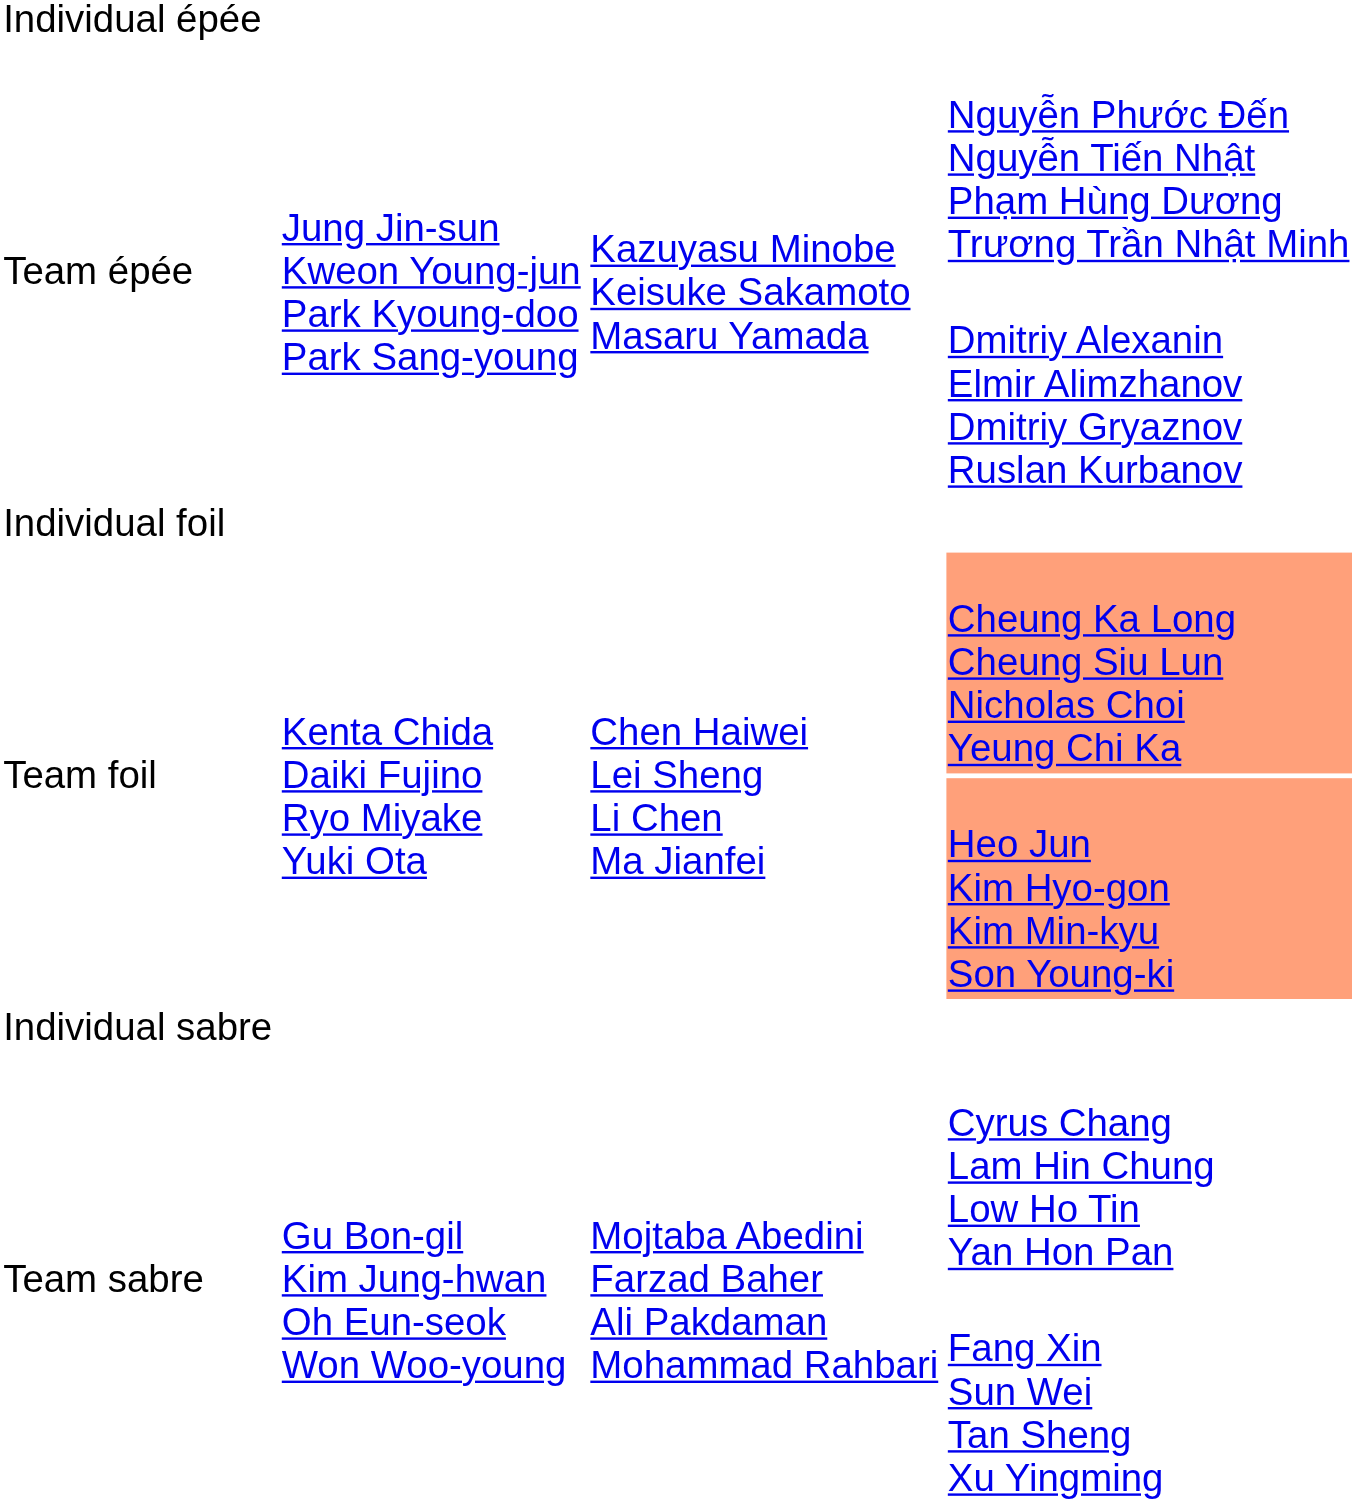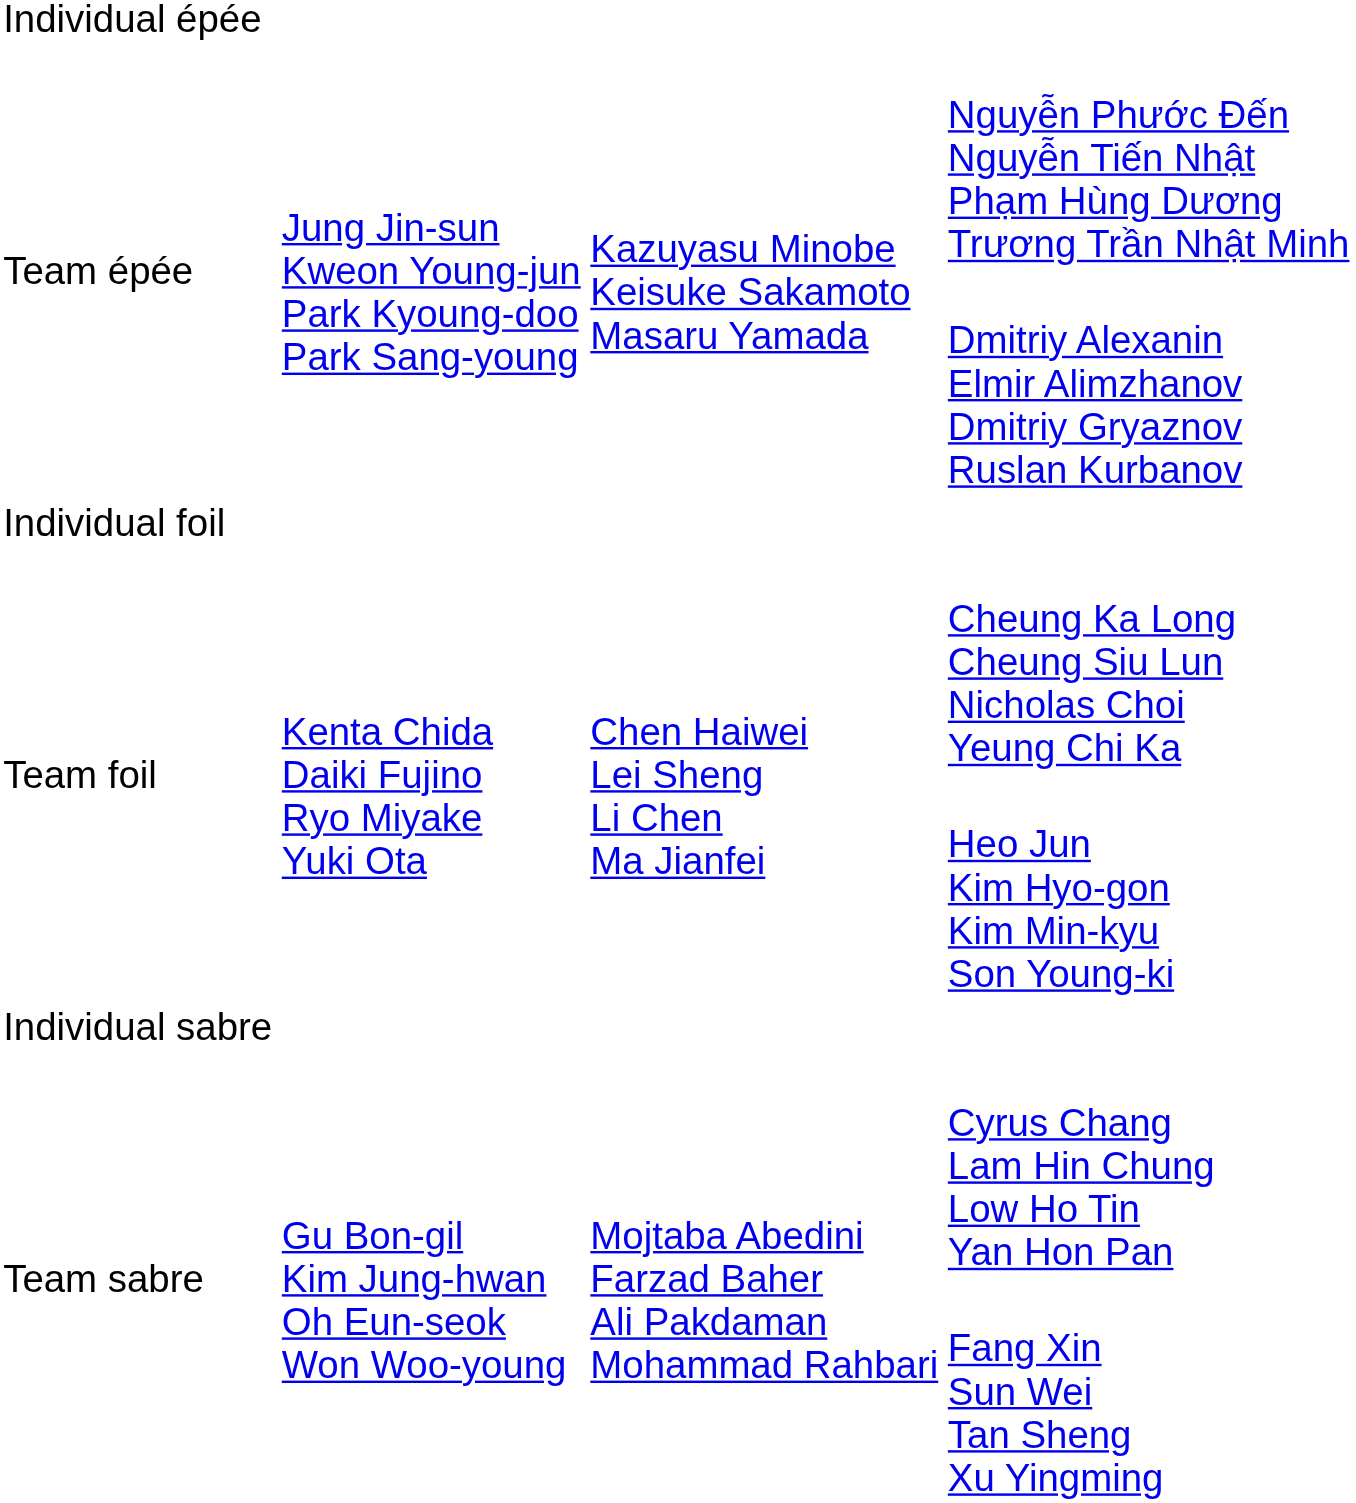(1092, 683) lightsalmon background -> (1092, 683) no background
(1061, 909) lightsalmon background -> (1061, 909) no background
